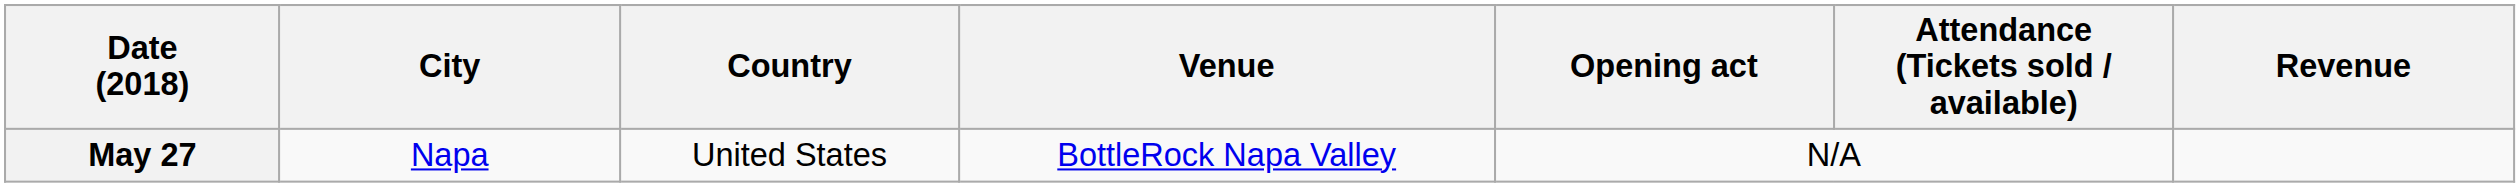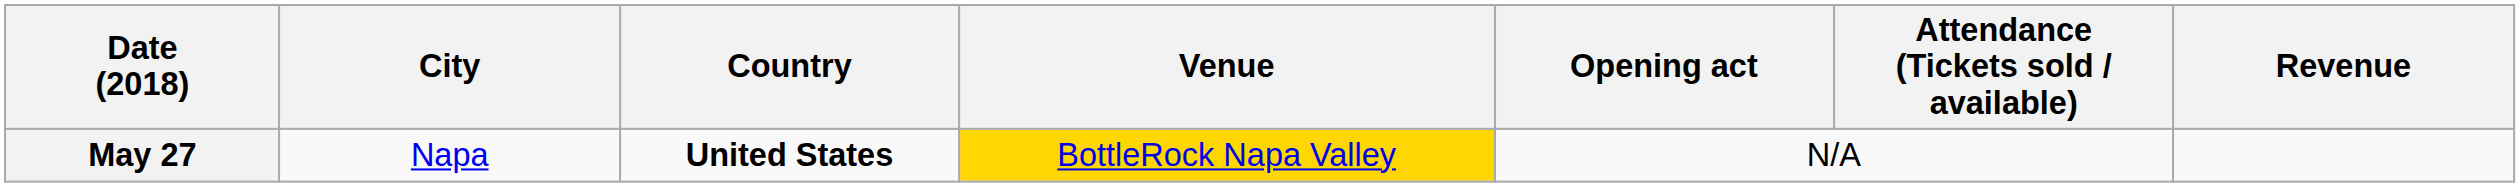(789, 154) normal -> (789, 154) bold
(1227, 154) no background -> (1227, 154) gold background
